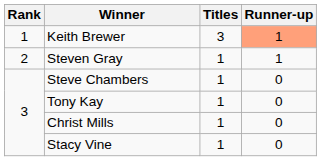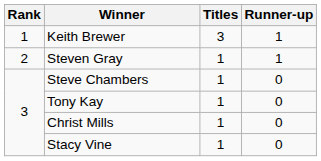(279, 36) lightsalmon background -> (279, 36) no background
